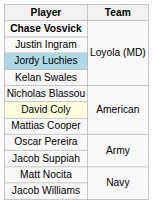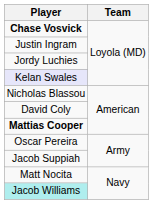(46, 61) lightblue background -> (46, 61) no background
(46, 77) no background -> (46, 77) lavender background
(46, 110) lightyellow background -> (46, 110) no background
(46, 126) normal -> (46, 126) bold
(46, 191) no background -> (46, 191) paleturquoise background
